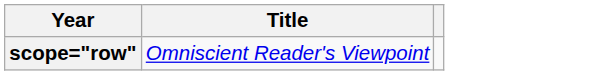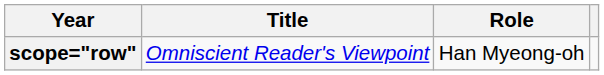+ column: (512, 20)
